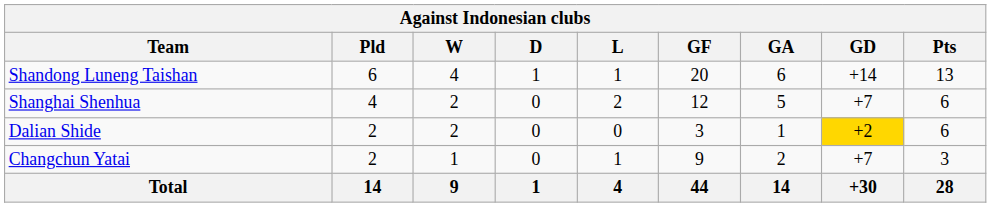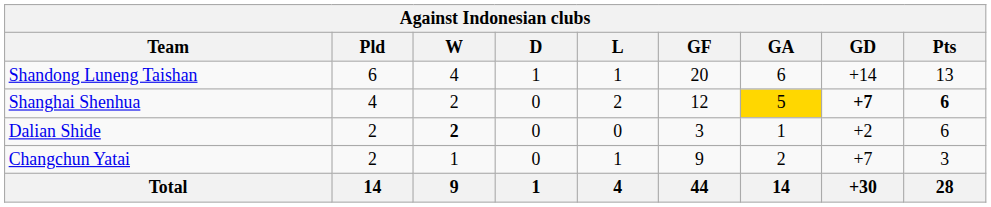(781, 103) no background -> (781, 103) gold background
(863, 103) normal -> (863, 103) bold
(945, 103) normal -> (945, 103) bold
(454, 131) normal -> (454, 131) bold
(863, 131) gold background -> (863, 131) no background
